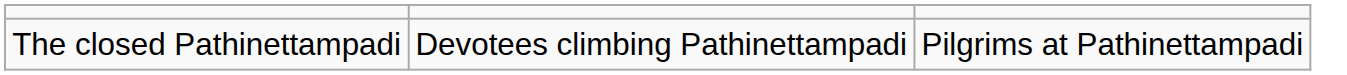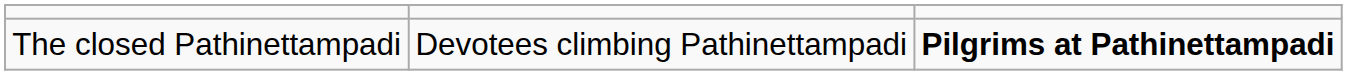(1112, 43) normal -> (1128, 43) bold
